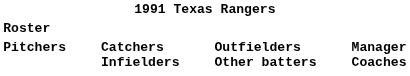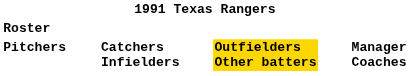(266, 55) no background -> (266, 55) gold background
